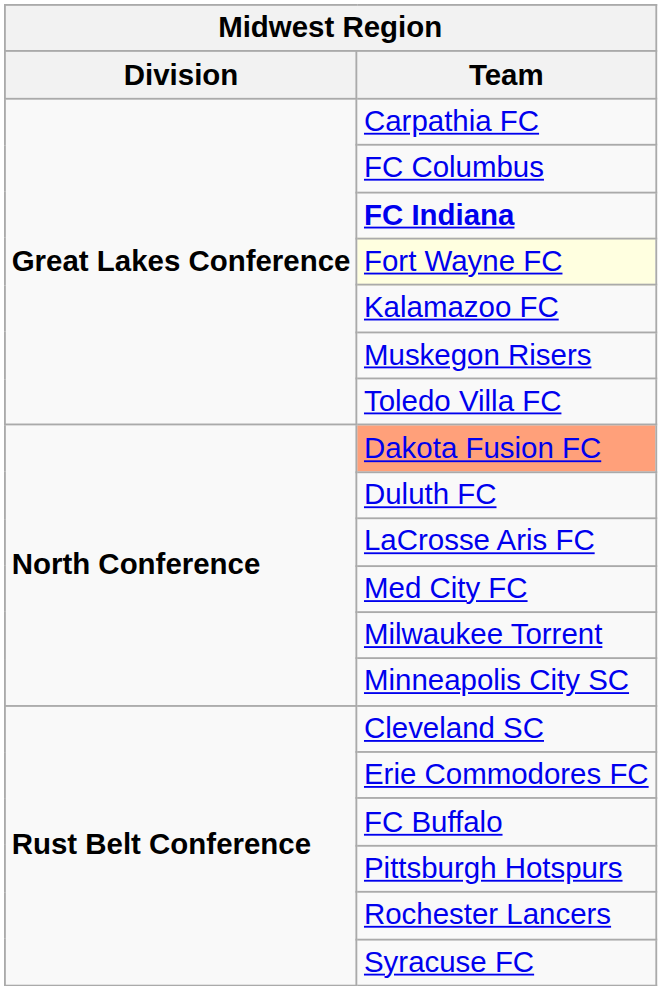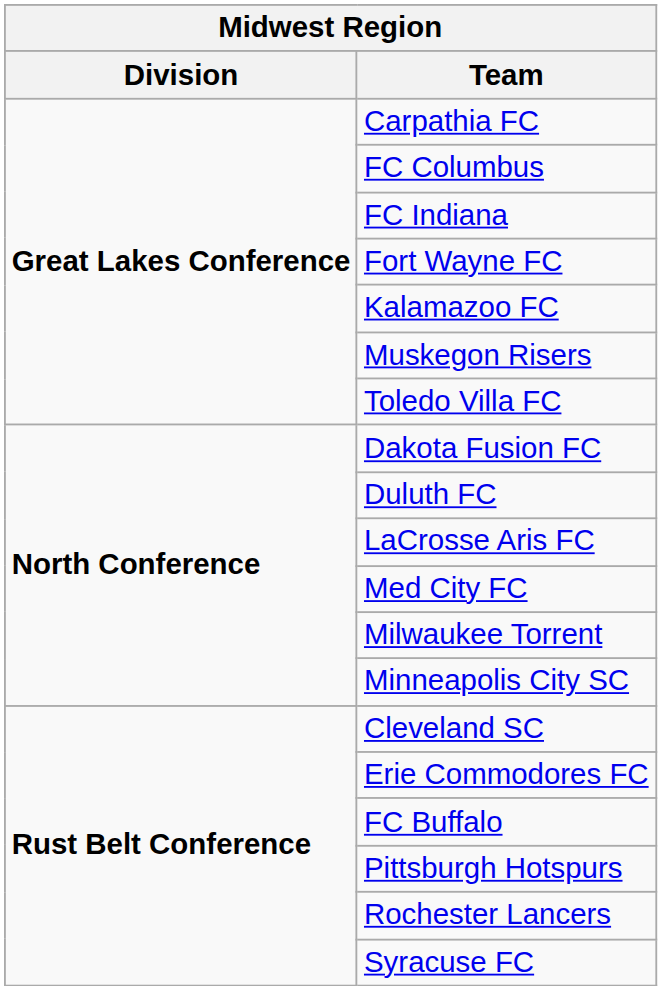(439, 214) bold -> (436, 214) normal
(463, 261) lightyellow background -> (463, 261) no background
(483, 448) lightsalmon background -> (483, 448) no background
